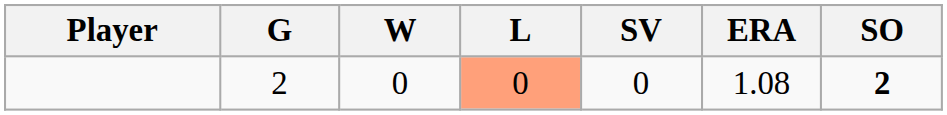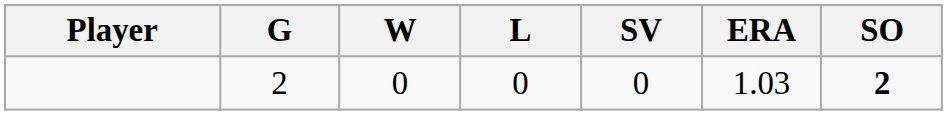(521, 82) lightsalmon background -> (521, 82) no background
(762, 82) 1.08 -> (762, 82) 1.03
